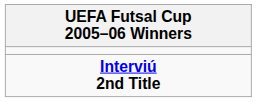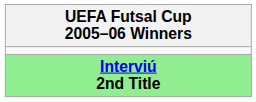(128, 75) no background -> (128, 75) lightgreen background
